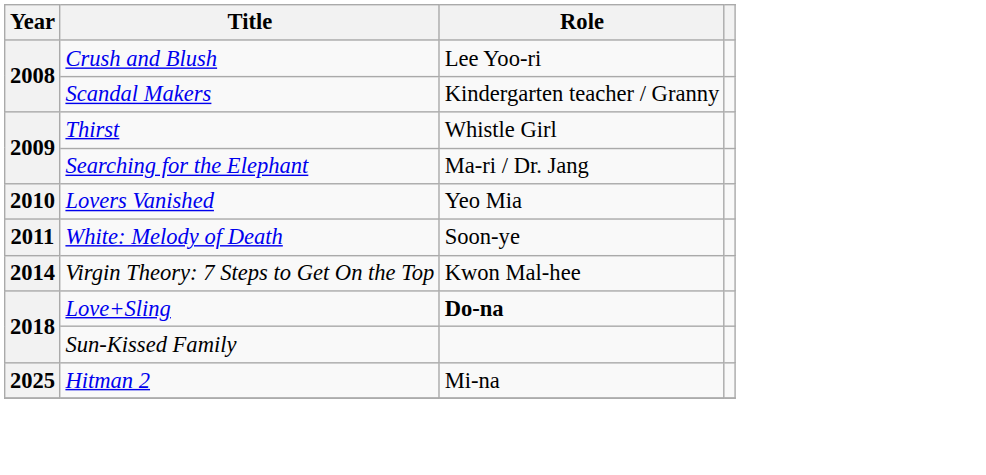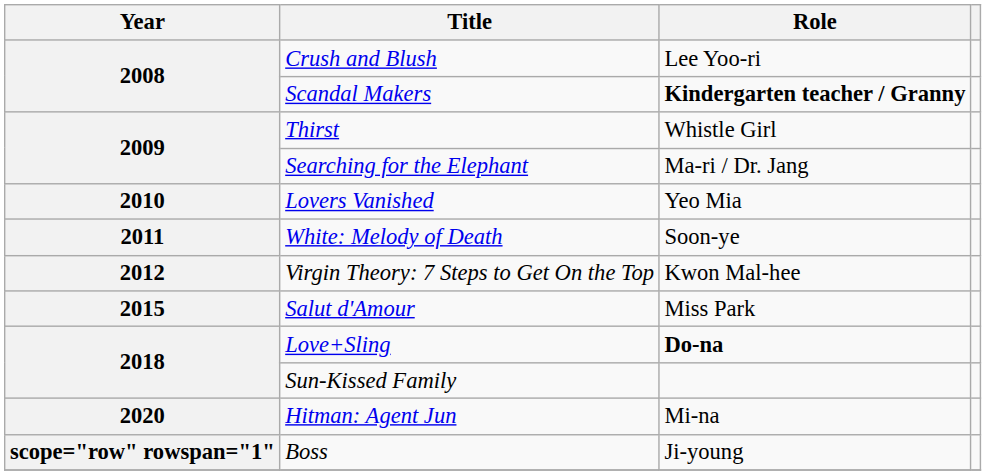(582, 93) normal -> (815, 93) bold
(32, 272) 2014 -> (142, 272) 2012
+ row: (350, 308)
+ row: (371, 415)
- row: (108, 380)
+ row: (307, 451)
